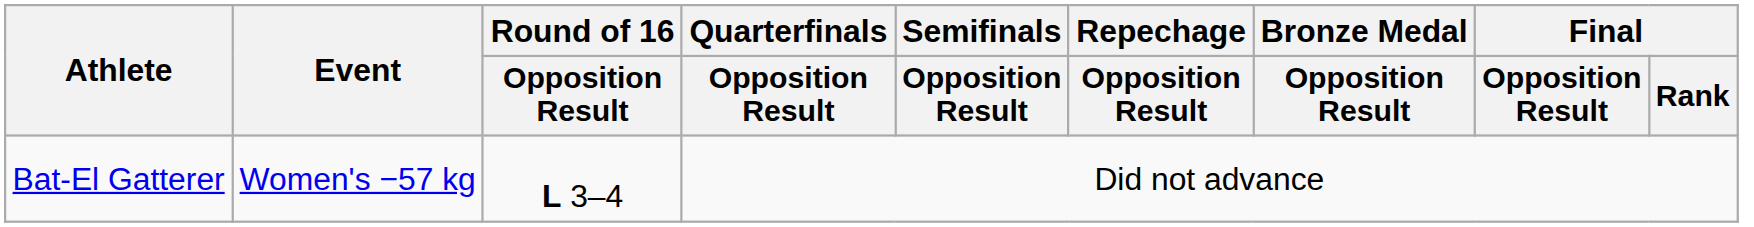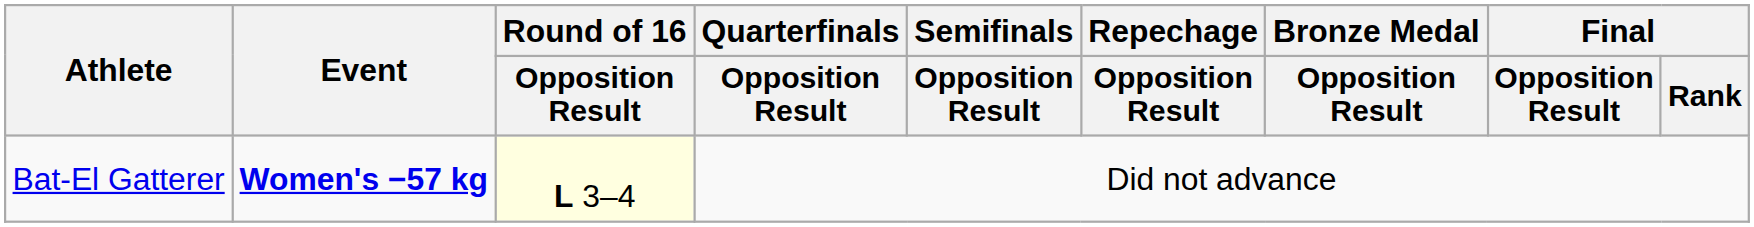(358, 179) normal -> (364, 179) bold
(583, 197) no background -> (595, 197) lightyellow background
